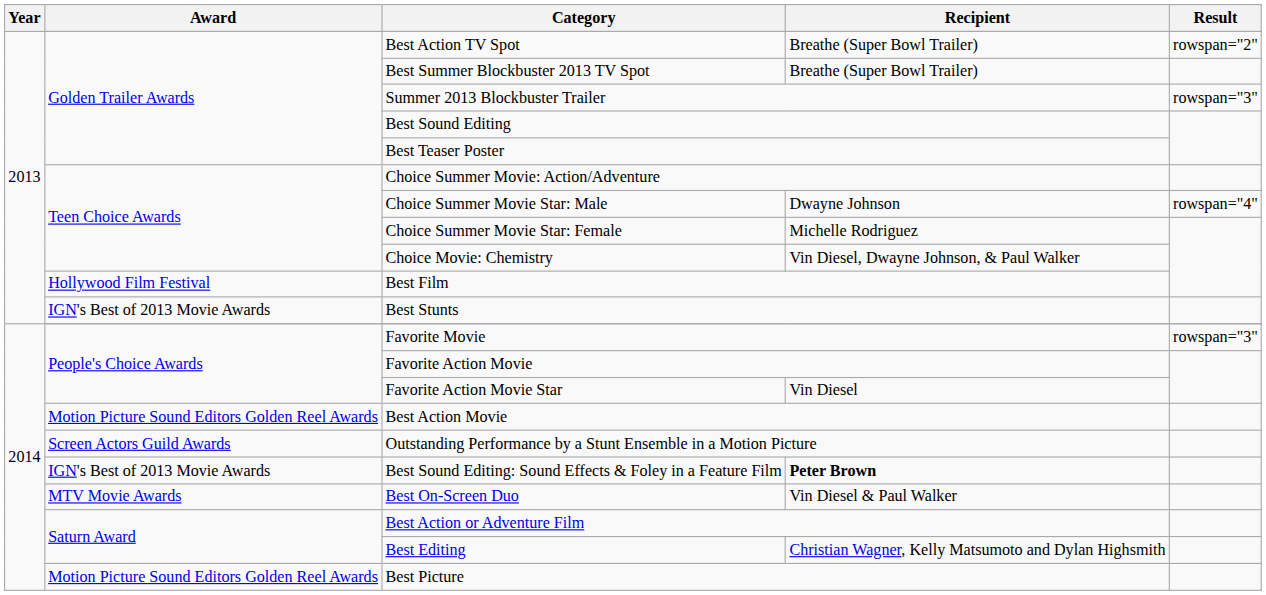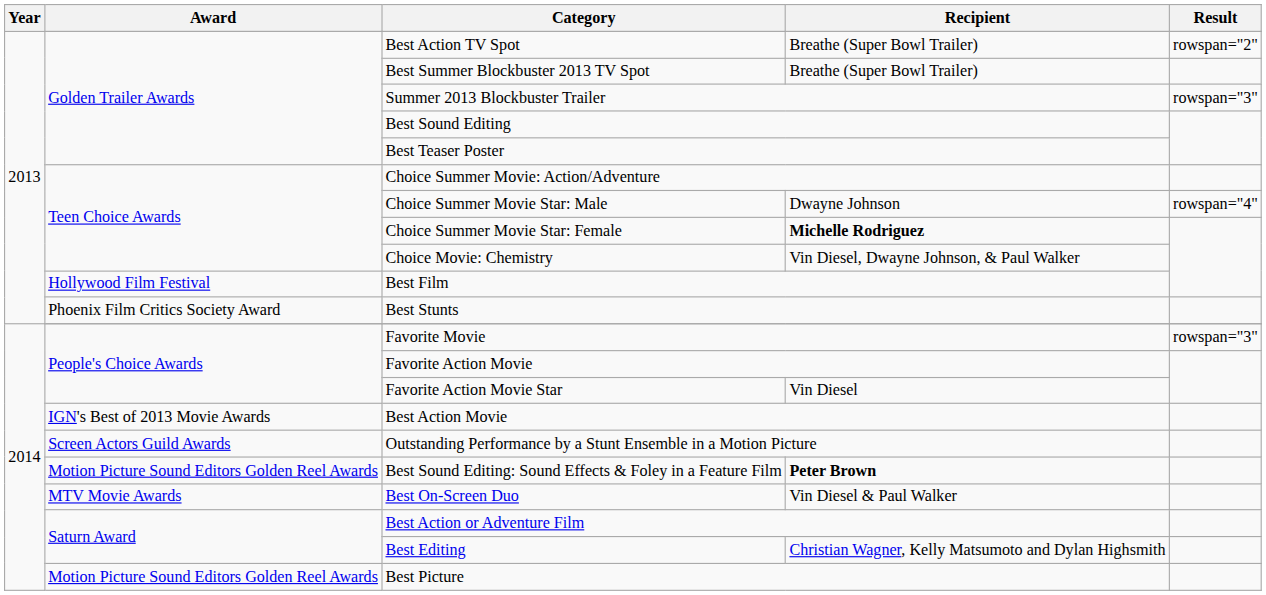(854, 230) normal -> (857, 230) bold
(159, 310) IGN's Best of 2013 Movie Awards -> (164, 310) Phoenix Film Critics Society Award
(213, 417) Motion Picture Sound Editors Golden Reel Awards -> (159, 417) IGN's Best of 2013 Movie Awards
(159, 470) IGN's Best of 2013 Movie Awards -> (213, 470) Motion Picture Sound Editors Golden Reel Awards
